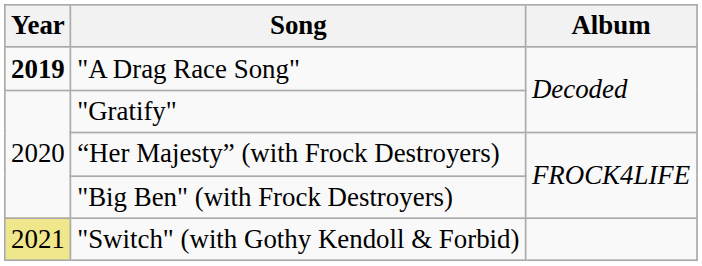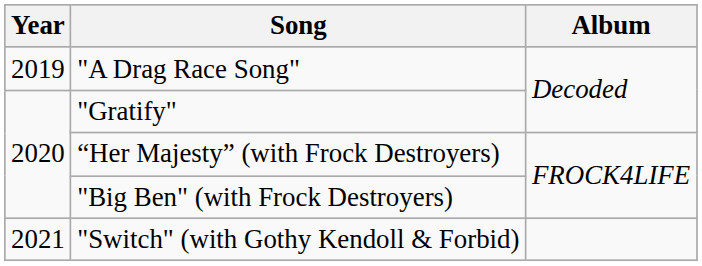(38, 68) bold -> (38, 68) normal
(38, 238) khaki background -> (38, 238) no background
